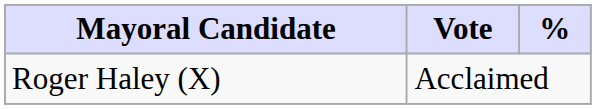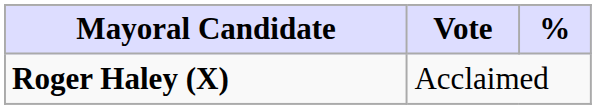(116, 78) normal -> (120, 78) bold
